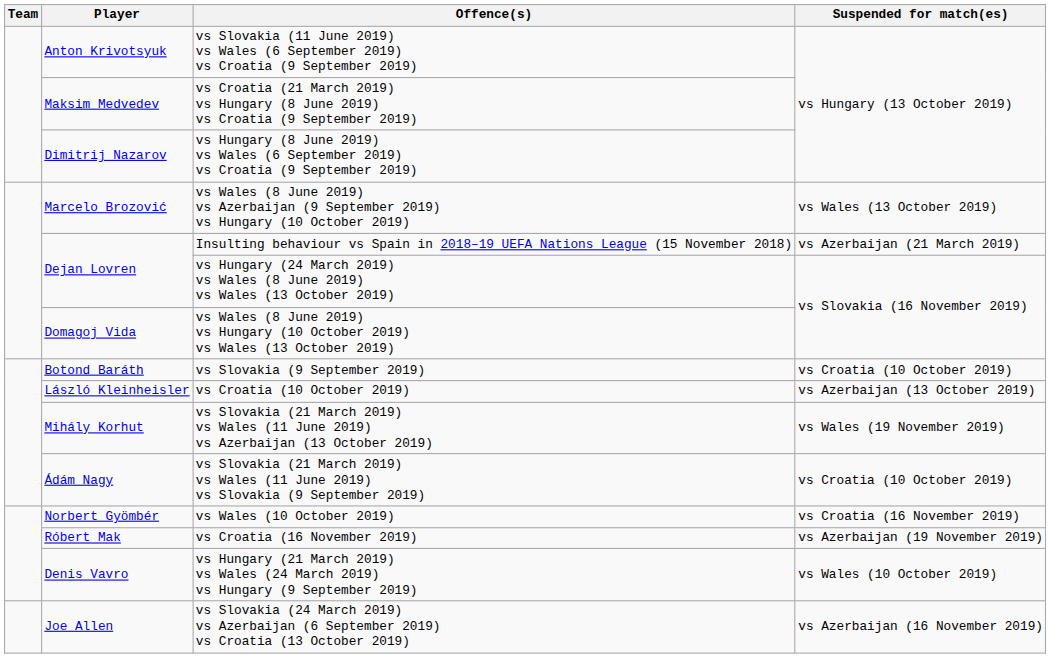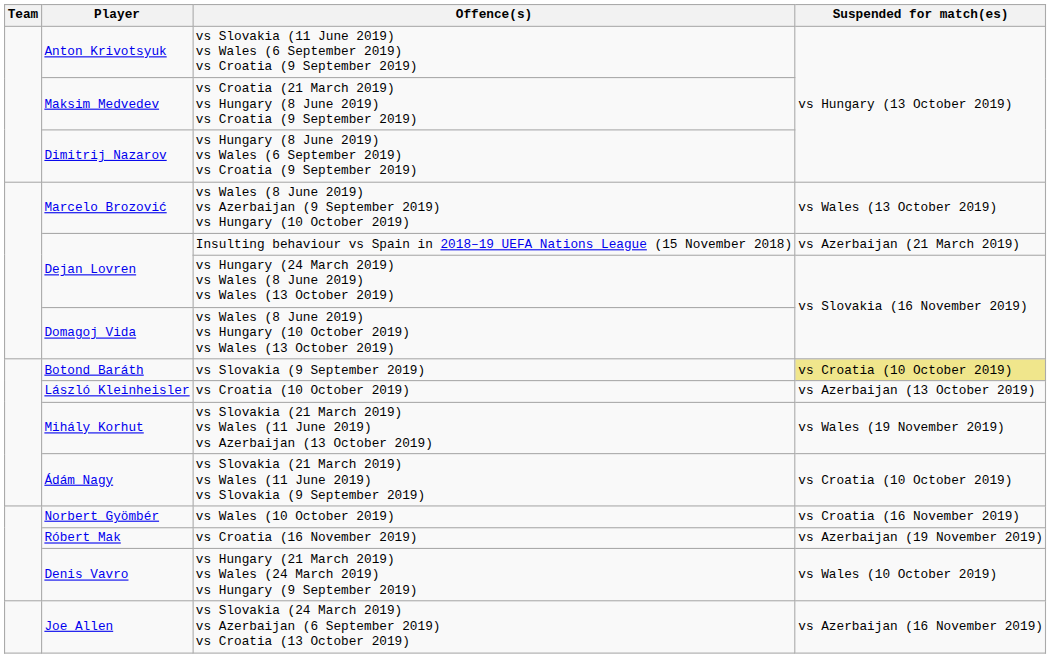(905, 369) no background -> (905, 369) khaki background
